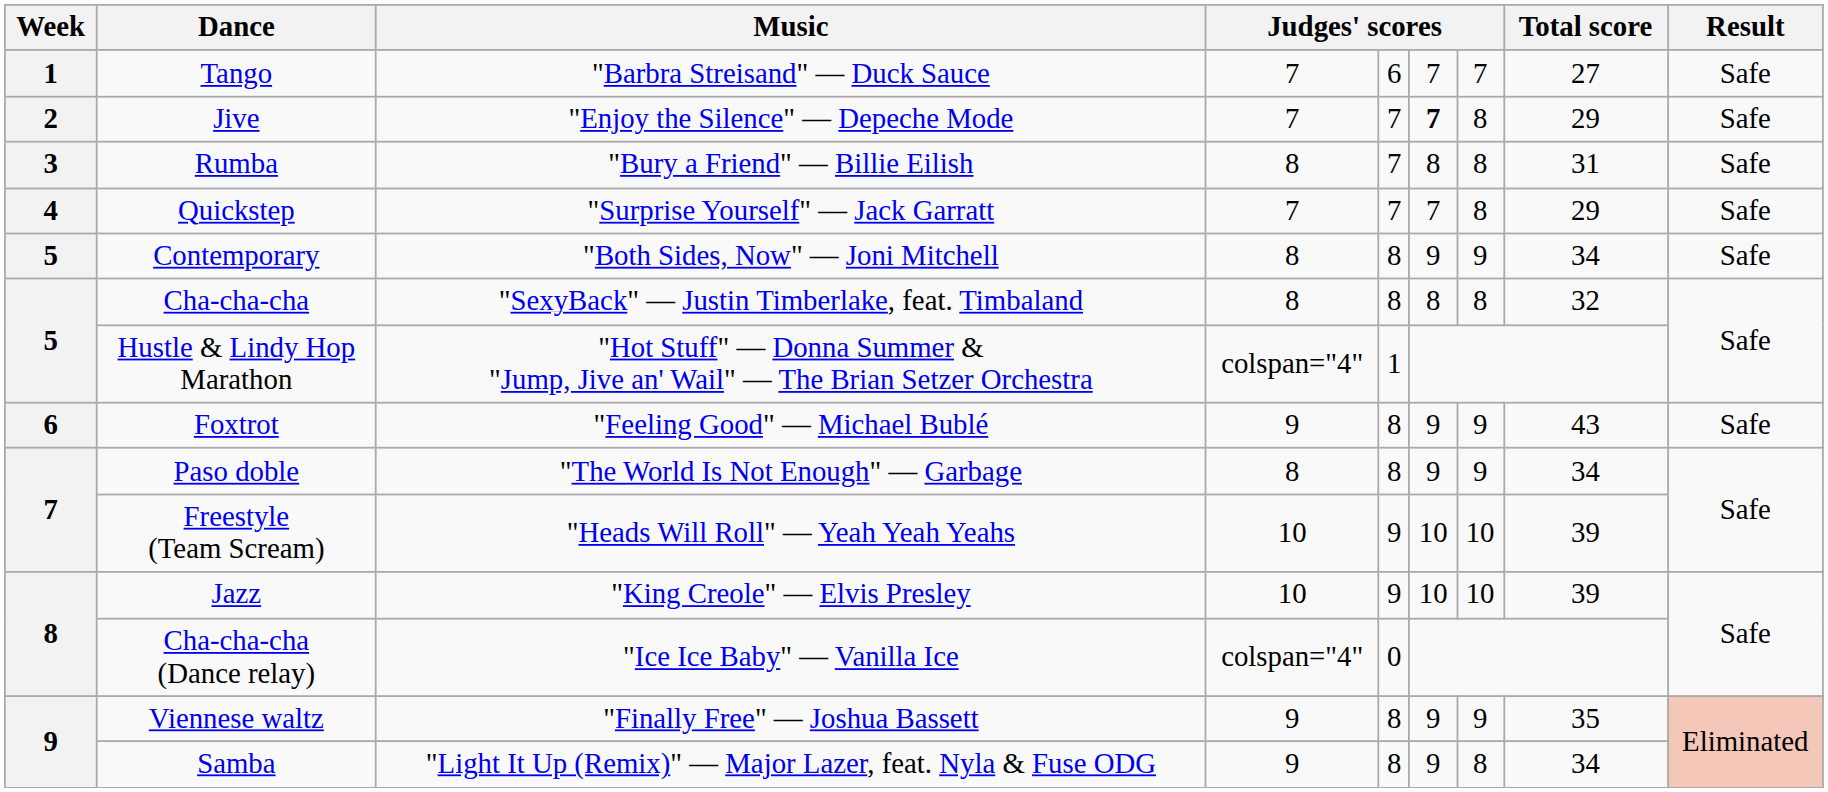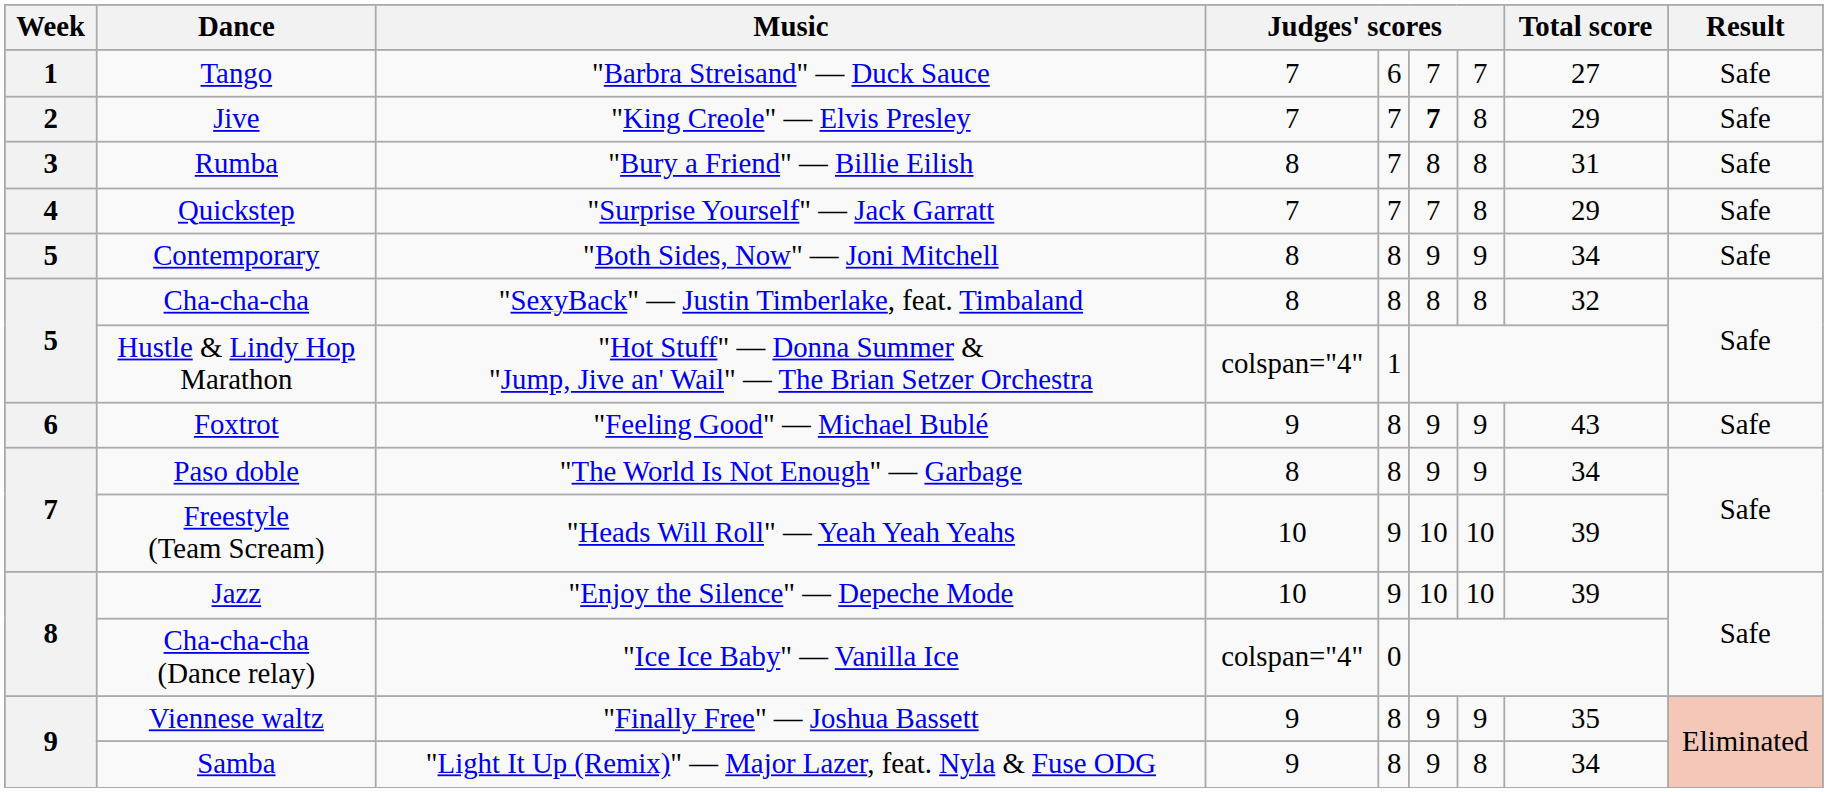(791, 118) "Enjoy the Silence" — Depeche Mode -> (791, 118) "King Creole" — Elvis Presley
(791, 594) "King Creole" — Elvis Presley -> (791, 594) "Enjoy the Silence" — Depeche Mode
